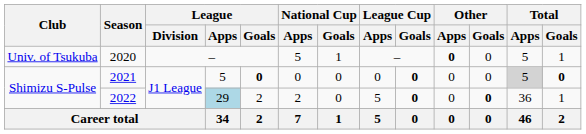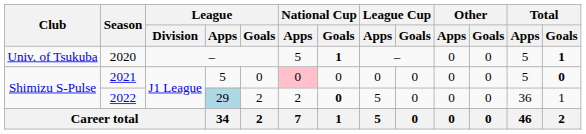(339, 56) normal -> (339, 56) bold
(452, 56) bold -> (452, 56) normal
(562, 56) normal -> (562, 56) bold
(259, 77) bold -> (259, 77) normal
(298, 77) no background -> (298, 77) pink background
(415, 77) bold -> (415, 77) normal
(525, 77) lightgrey background -> (525, 77) no background
(339, 98) normal -> (339, 98) bold
(415, 98) bold -> (415, 98) normal
(488, 98) bold -> (488, 98) normal
